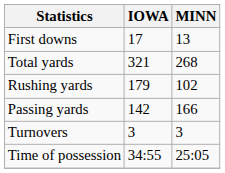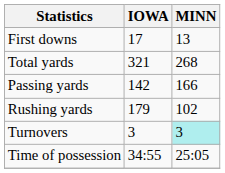rows swapped: (50, 86) <-> (48, 109)
(179, 132) no background -> (179, 132) paleturquoise background
